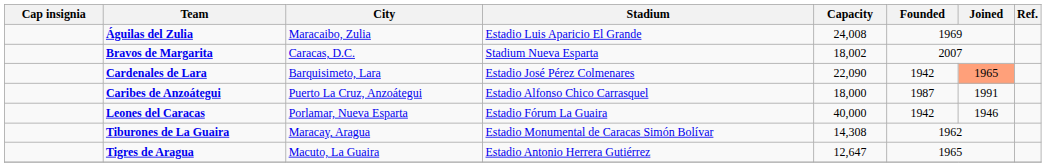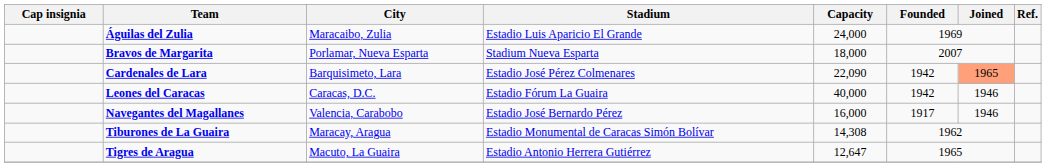(850, 34) 24,008 -> (850, 34) 24,000
(322, 54) Caracas, D.C. -> (369, 54) Porlamar, Nueva Esparta
(850, 54) 18,002 -> (850, 54) 18,000
- row: (163, 93)
(348, 113) Porlamar, Nueva Esparta -> (342, 93) Caracas, D.C.
+ row: (175, 113)
